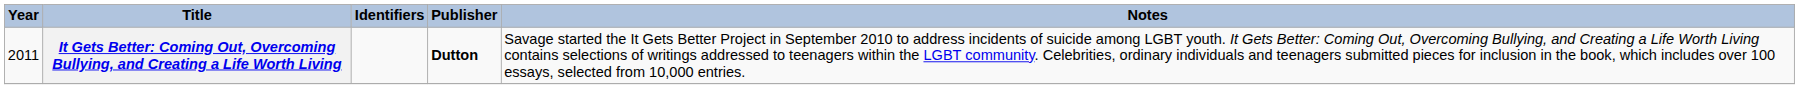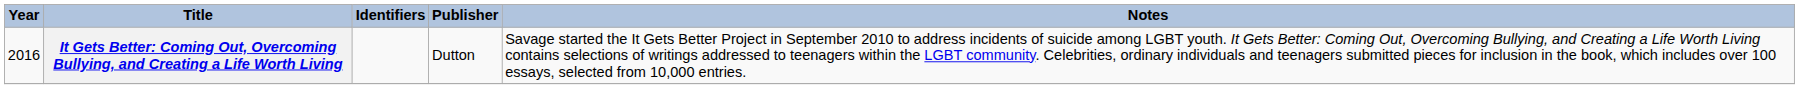(23, 55) 2011 -> (24, 55) 2016
(455, 55) bold -> (454, 55) normal
